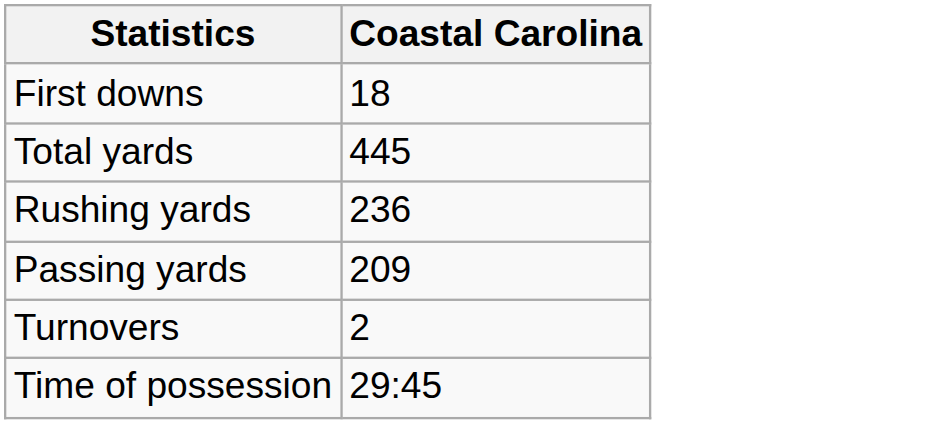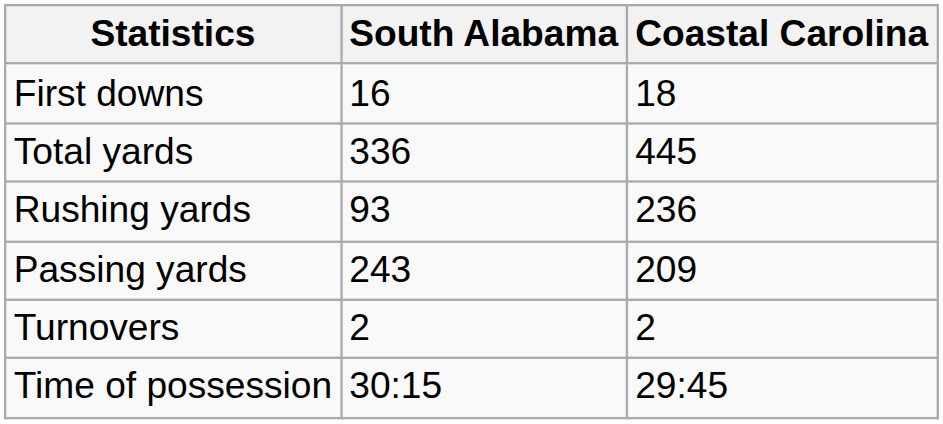+ column: (484, 33)
